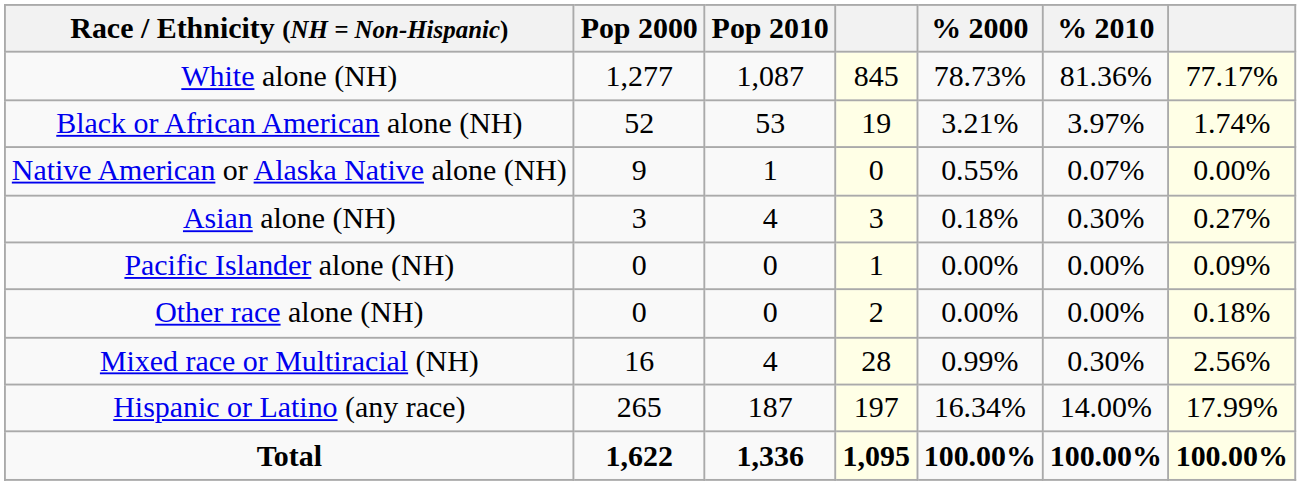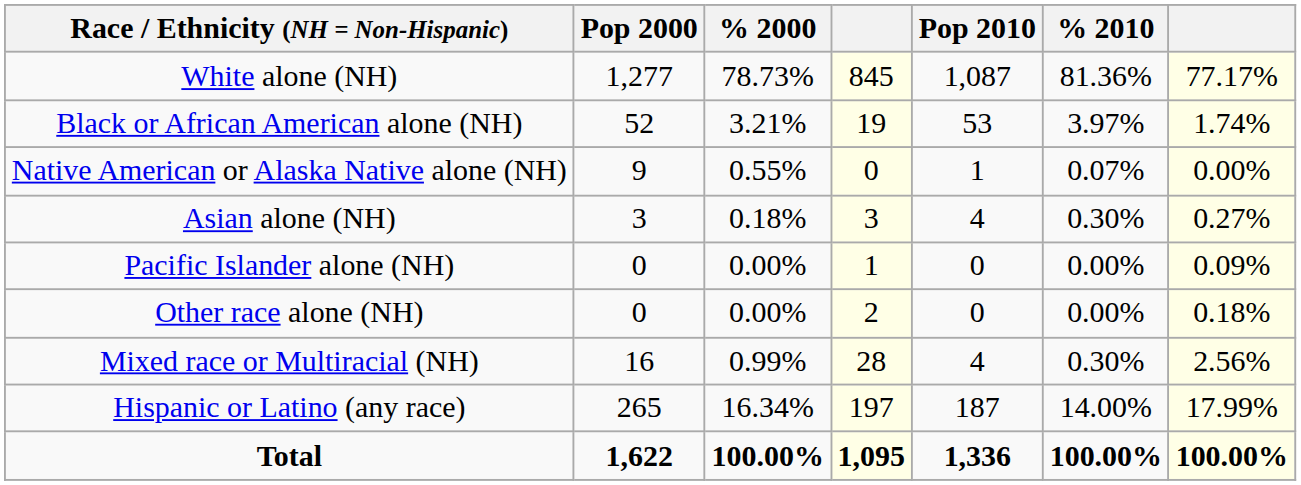columns swapped: (770, 28) <-> (980, 28)
